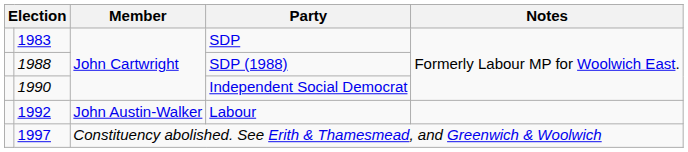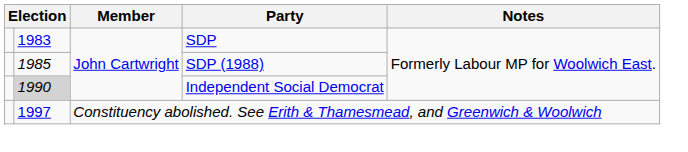(34, 64) 1988 -> (34, 64) 1985
(34, 87) no background -> (34, 87) lightgrey background
- row: (233, 111)
